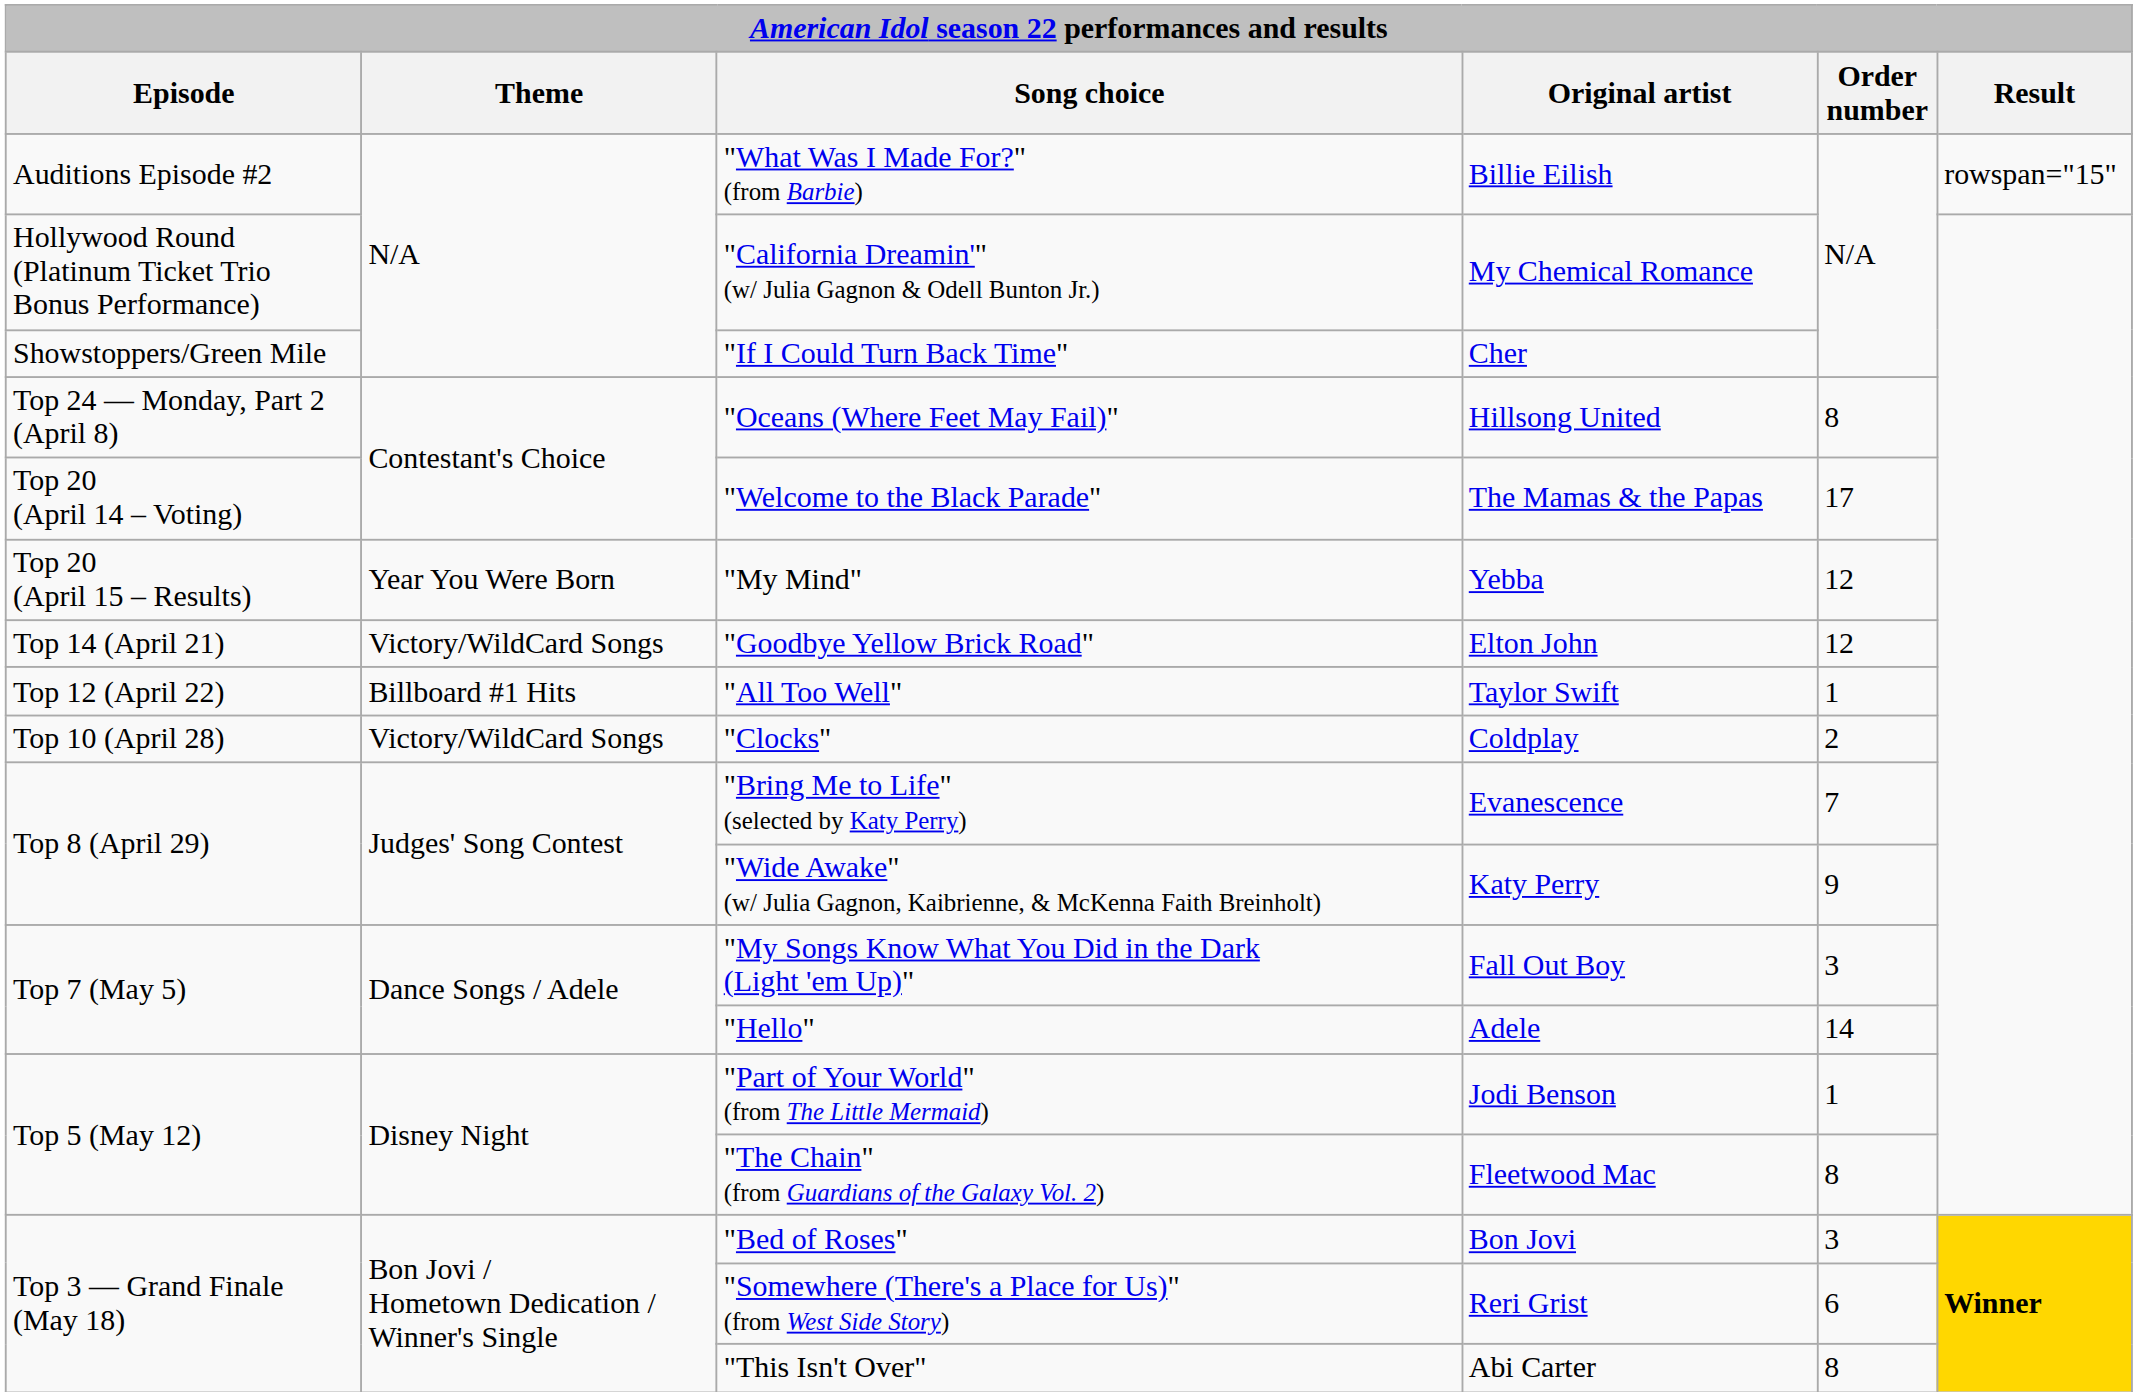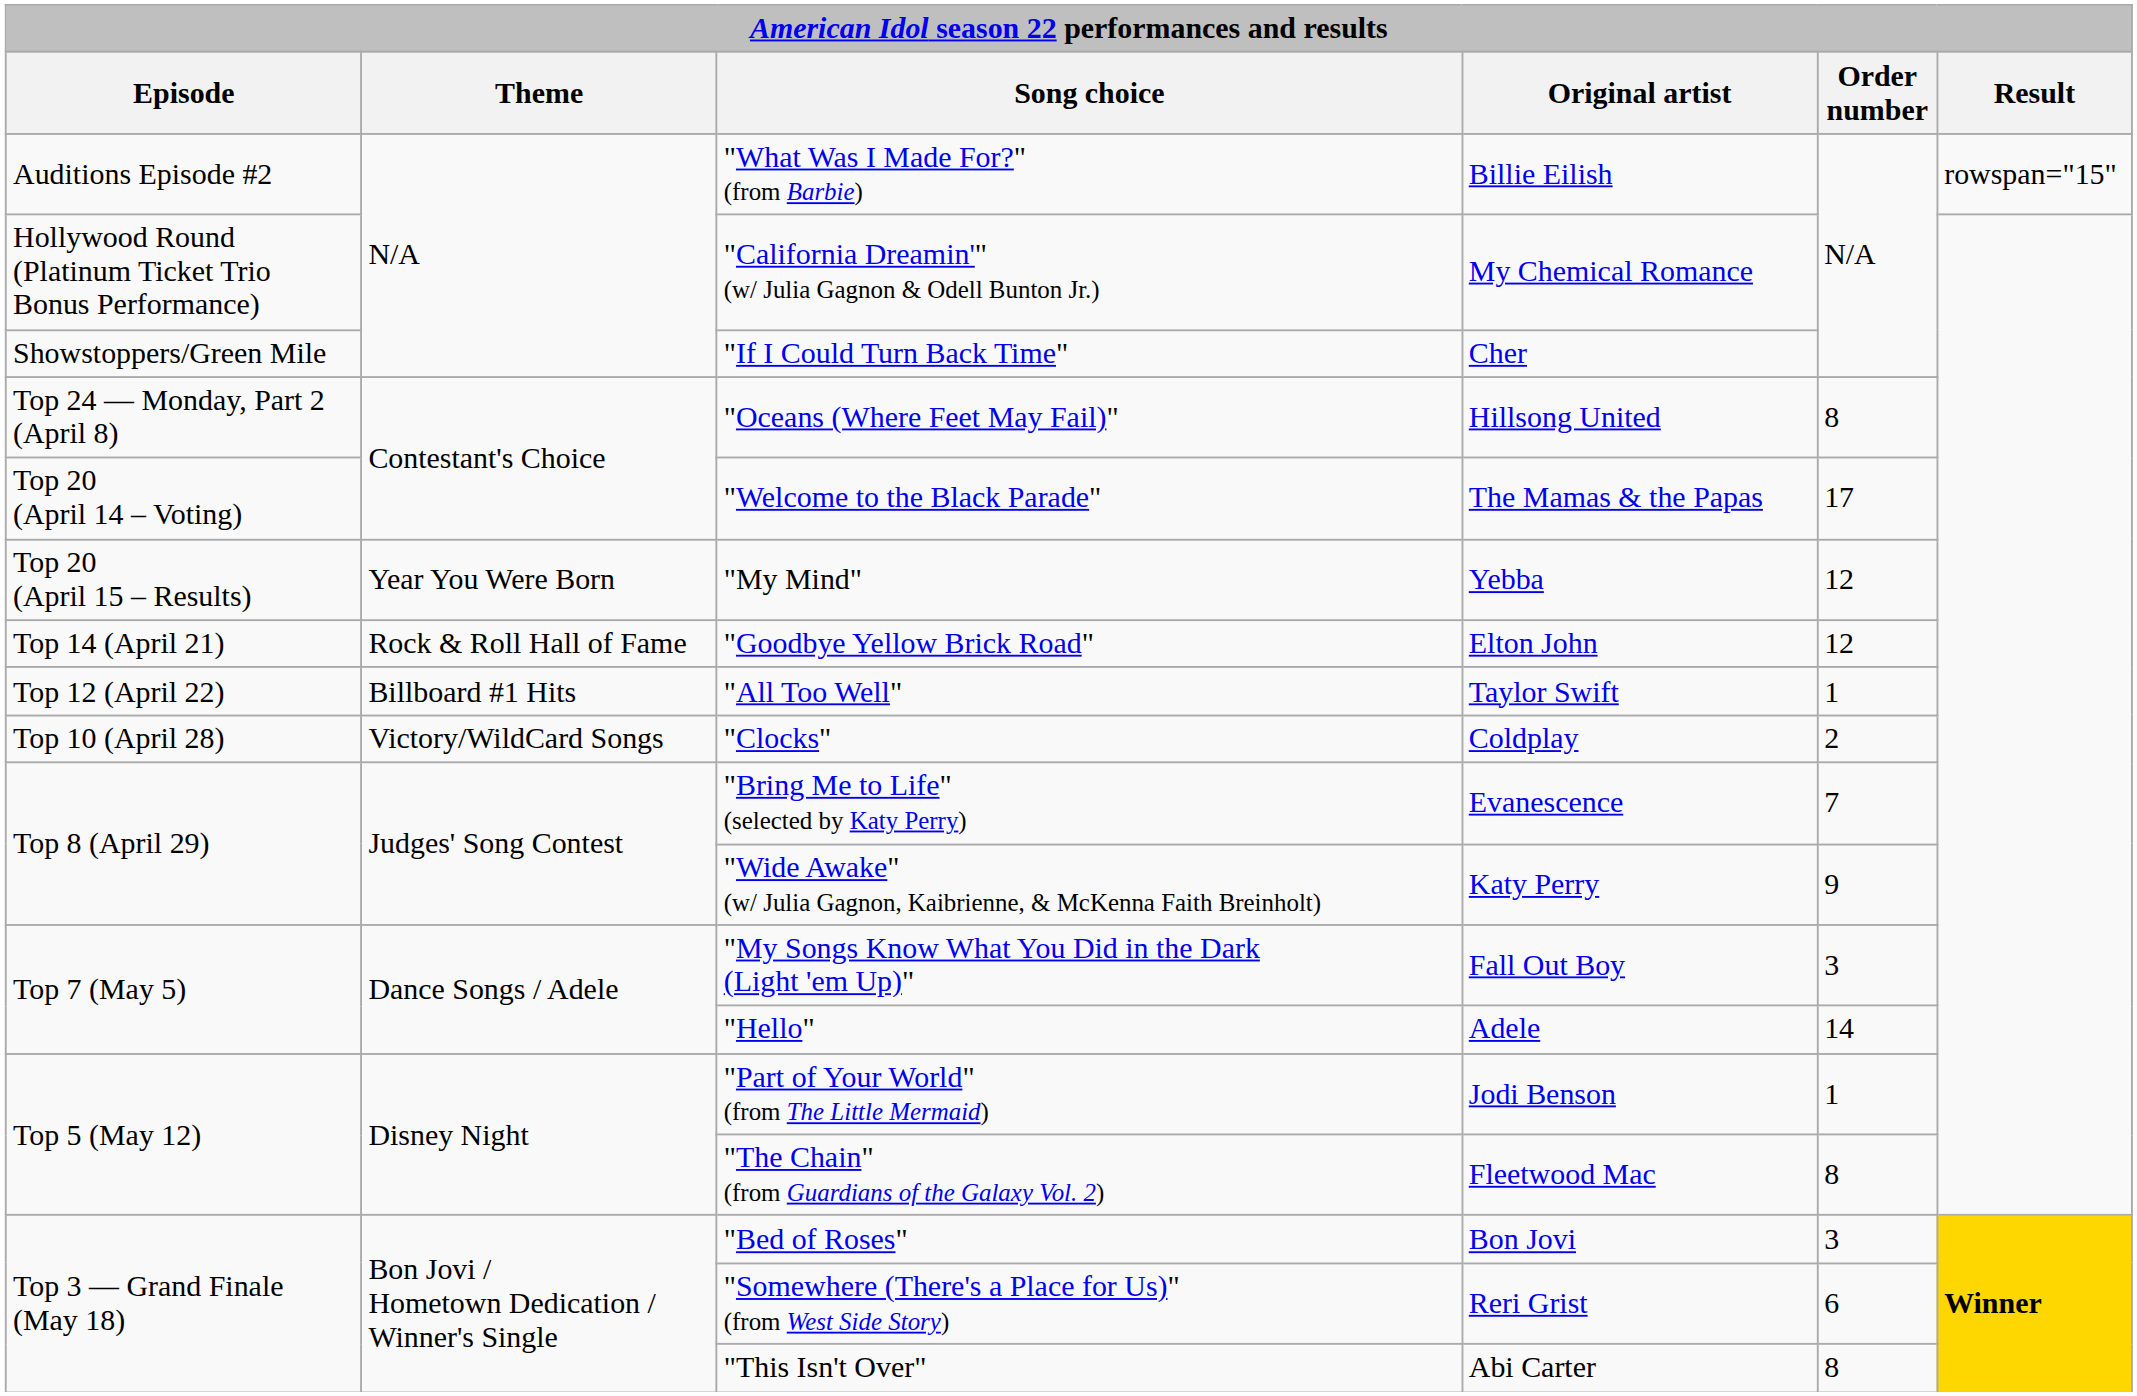(516, 643) Victory/WildCard Songs -> (528, 643) Rock & Roll Hall of Fame
